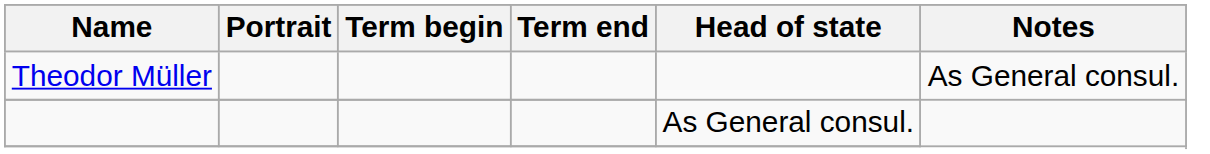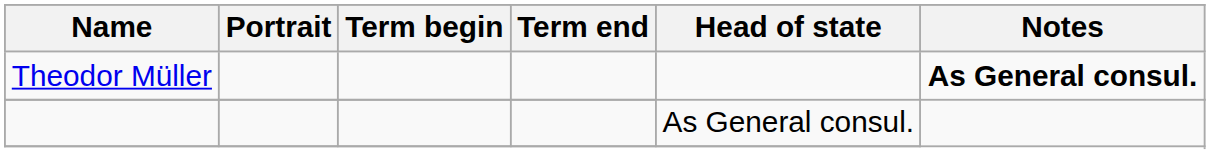(1053, 75) normal -> (1063, 75) bold
